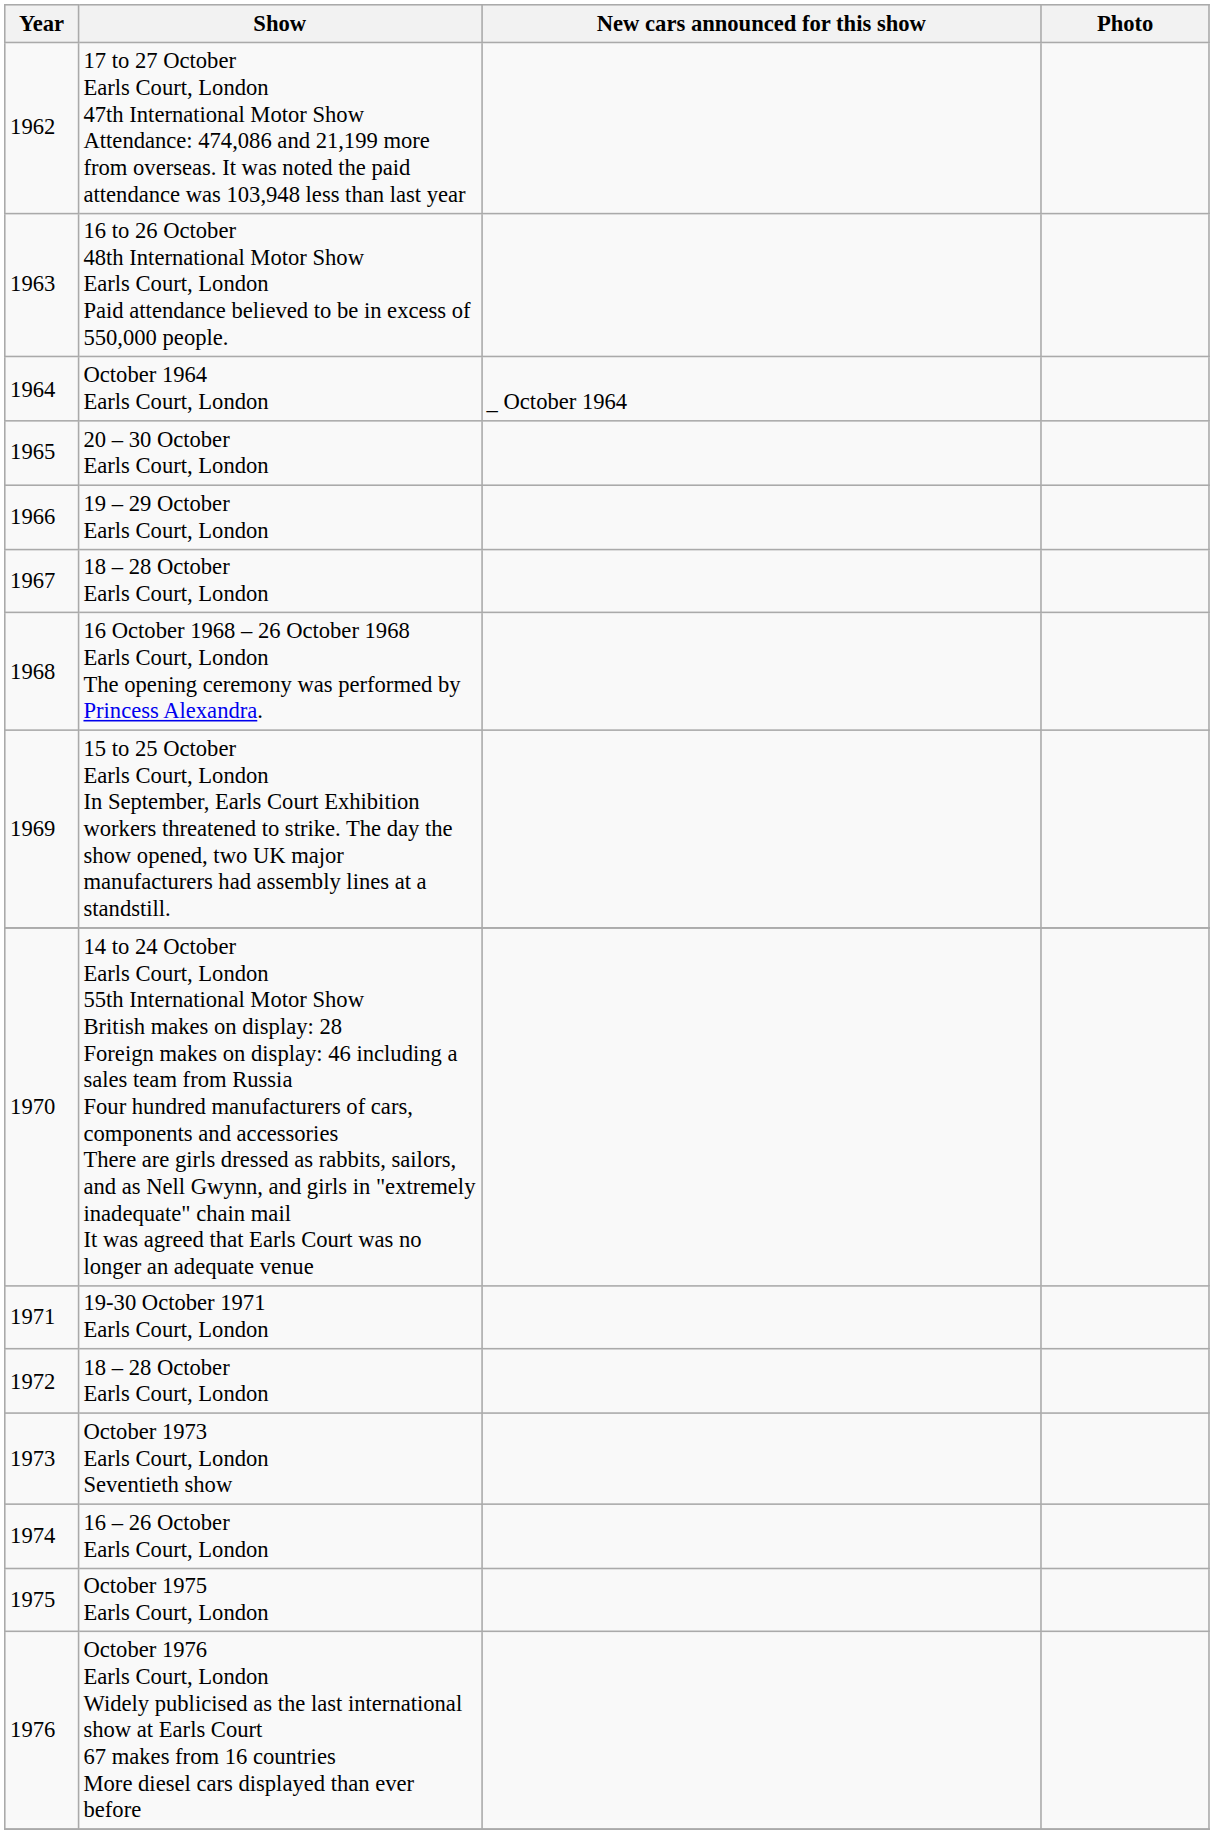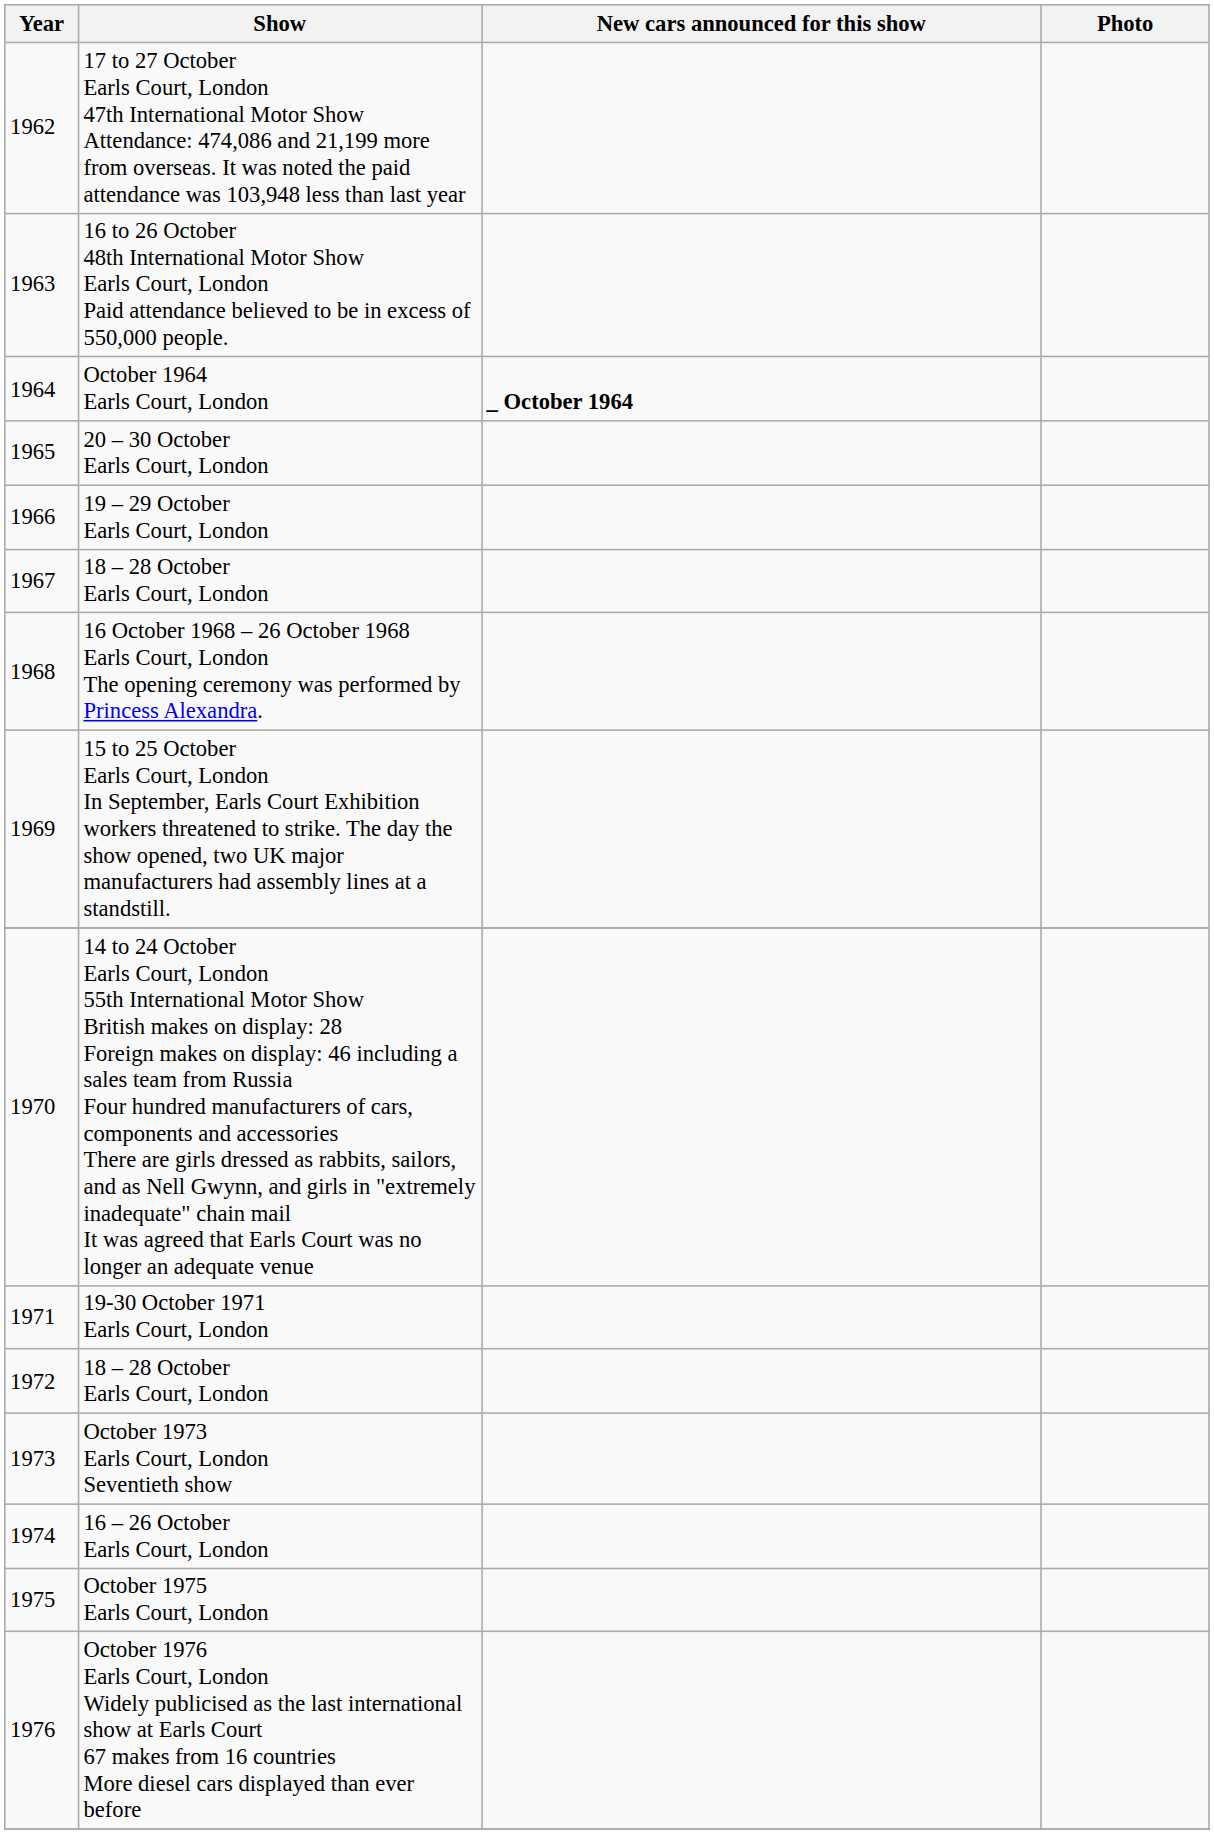(557, 402) normal -> (560, 402) bold
